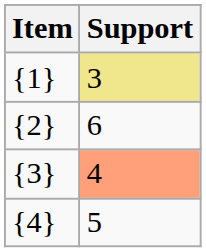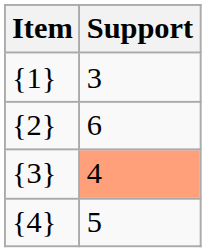(94, 76) khaki background -> (94, 76) no background
